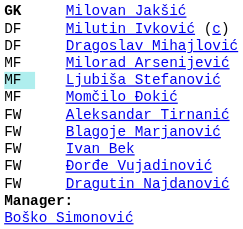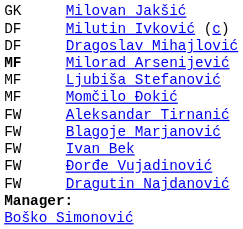(13, 12) bold -> (13, 12) normal
(13, 63) normal -> (13, 63) bold
(13, 80) paleturquoise background -> (13, 80) no background
